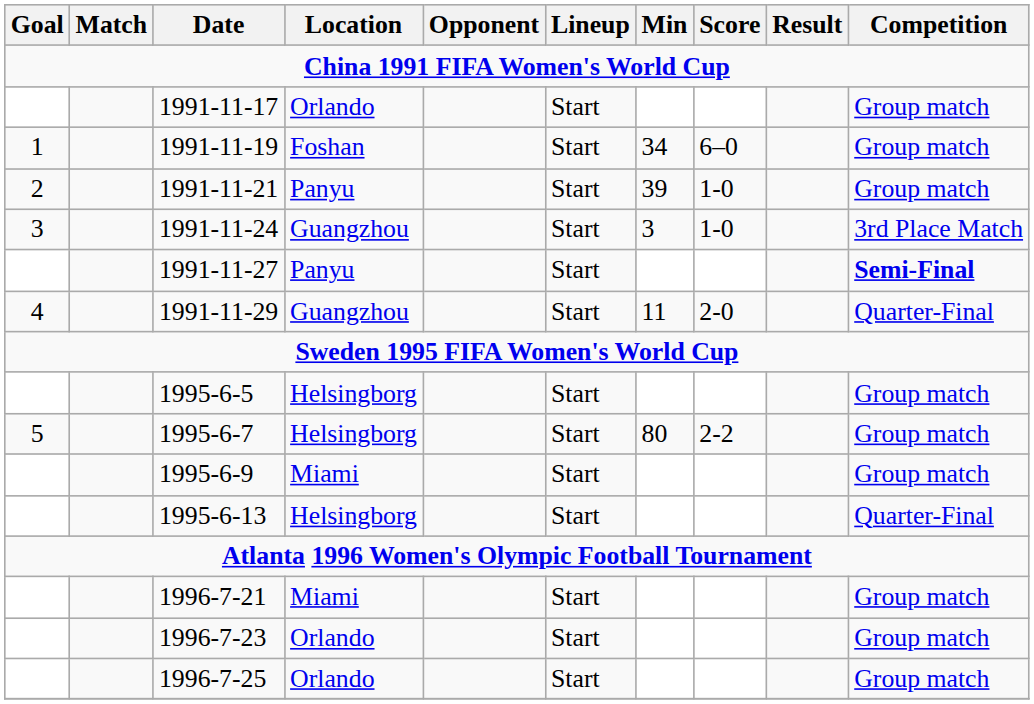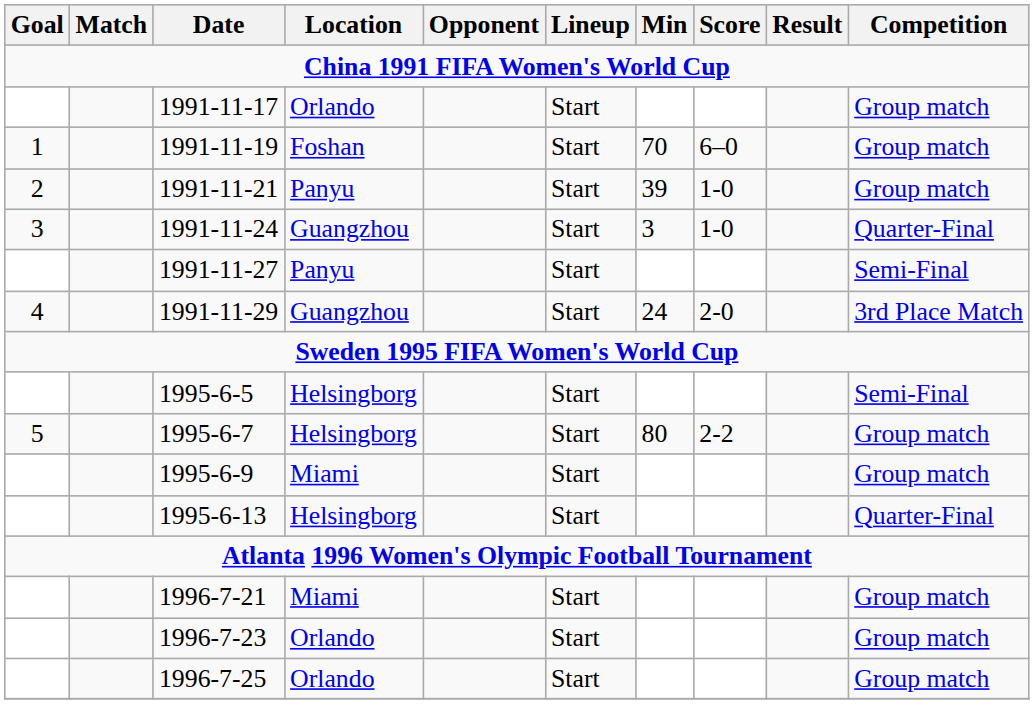(654, 147) 34 -> (654, 147) 70
(939, 229) 3rd Place Match -> (924, 229) Quarter-Final
(914, 270) bold -> (911, 270) normal
(654, 310) 11 -> (654, 310) 24
(924, 310) Quarter-Final -> (939, 310) 3rd Place Match
(922, 392) Group match -> (911, 392) Semi-Final
